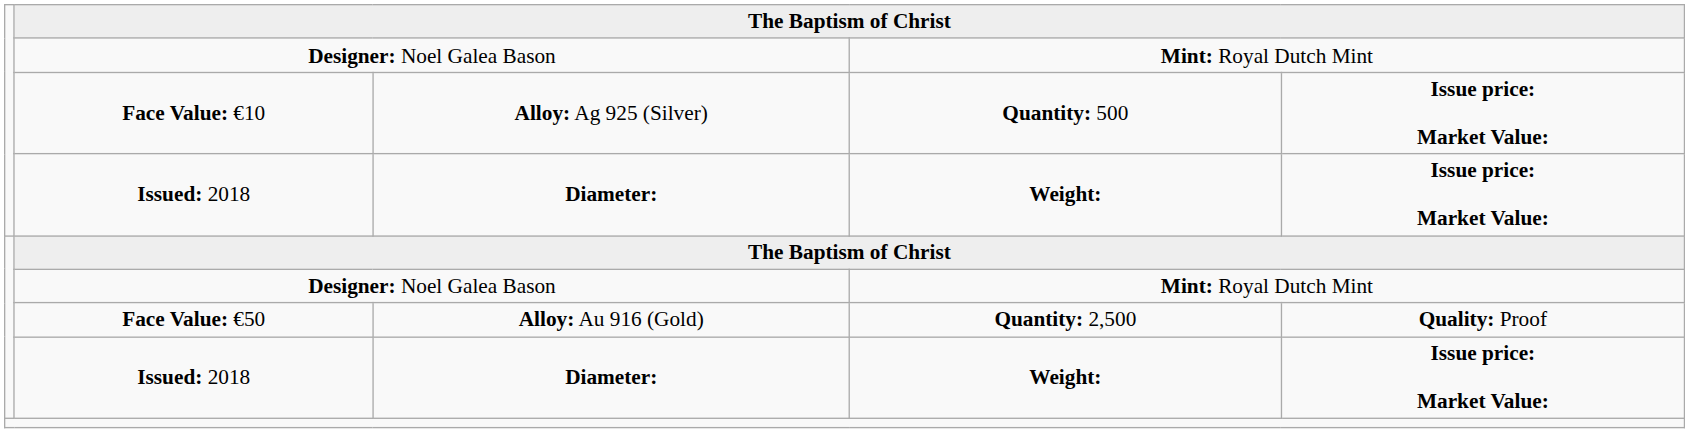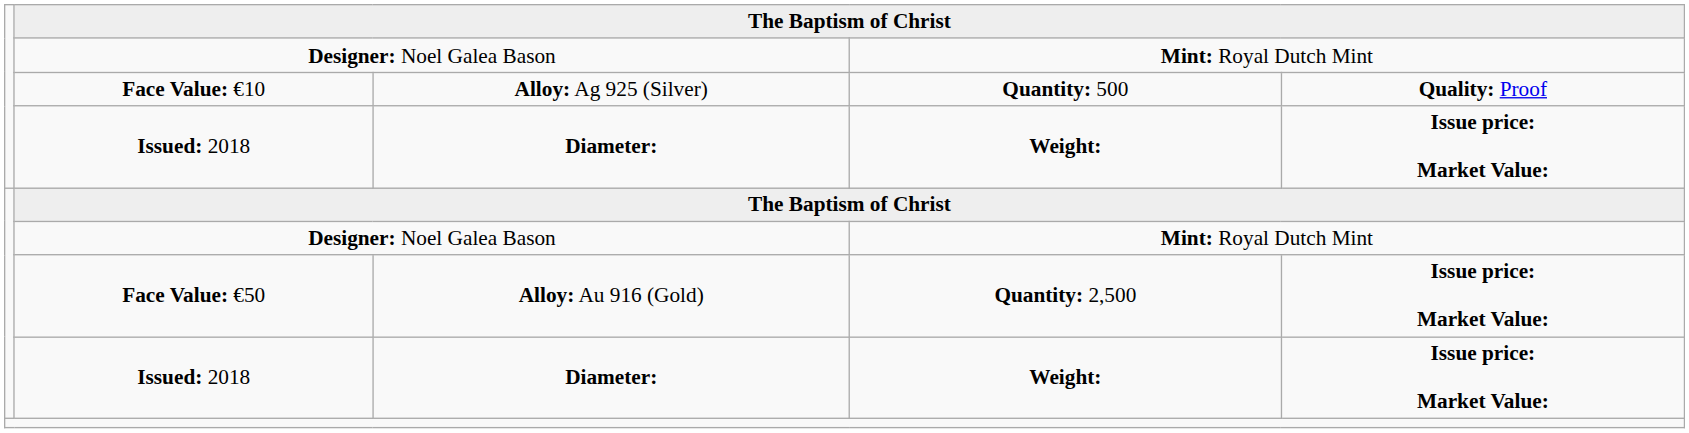(1483, 112) Issue price: Market Value: -> (1483, 88) Quality: Proof
(1483, 319) Quality: Proof -> (1483, 295) Issue price: Market Value:
